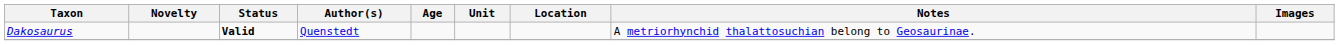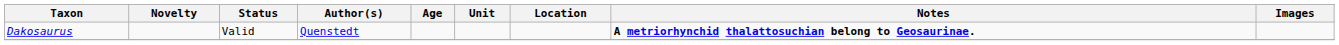(238, 31) bold -> (238, 31) normal
(795, 31) normal -> (795, 31) bold
